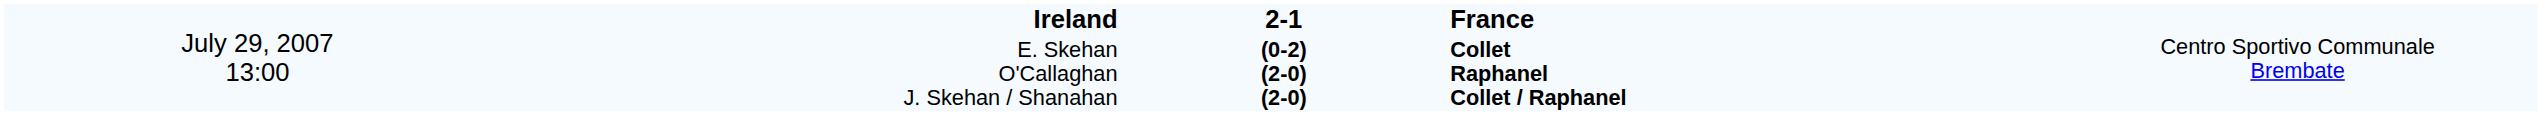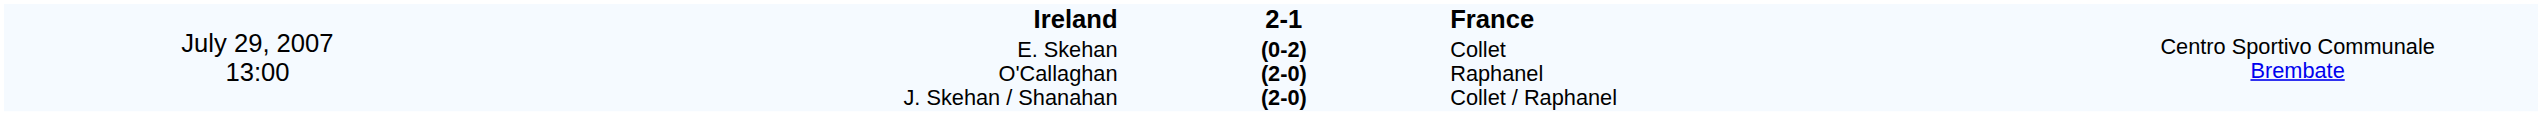(1538, 74) bold -> (1534, 74) normal
